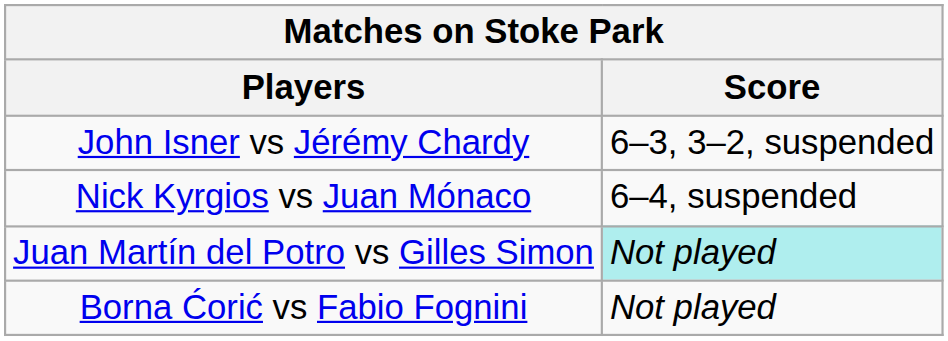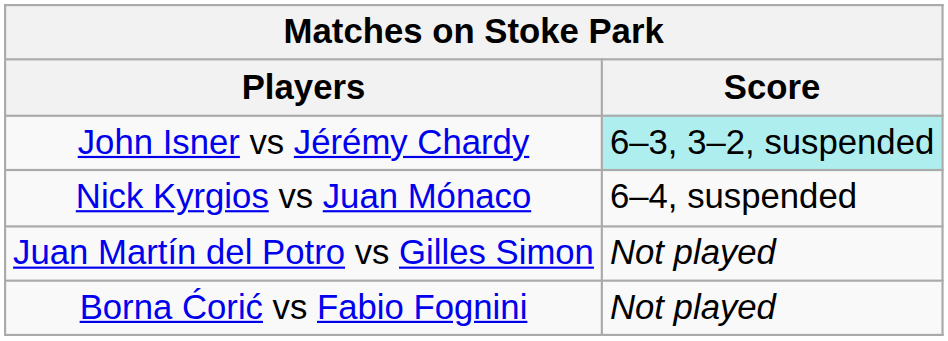(772, 142) no background -> (772, 142) paleturquoise background
(693, 252) paleturquoise background -> (693, 252) no background
